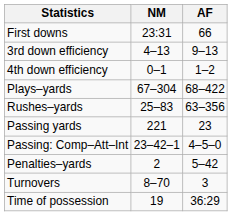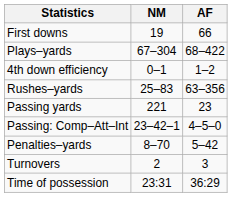(157, 32) 23:31 -> (157, 32) 19
- row: (58, 51)
rows swapped: (57, 70) <-> (39, 88)
(157, 164) 2 -> (157, 145) 8–70
(157, 182) 8–70 -> (157, 164) 2
(157, 201) 19 -> (157, 182) 23:31
